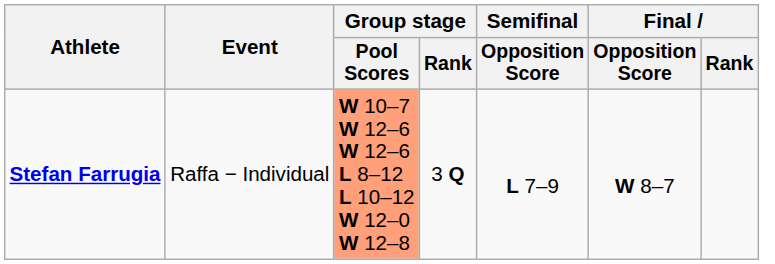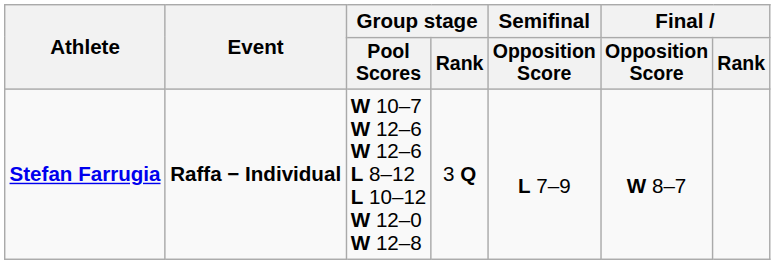(250, 175) normal -> (256, 175) bold
(377, 175) lightsalmon background -> (389, 175) no background
